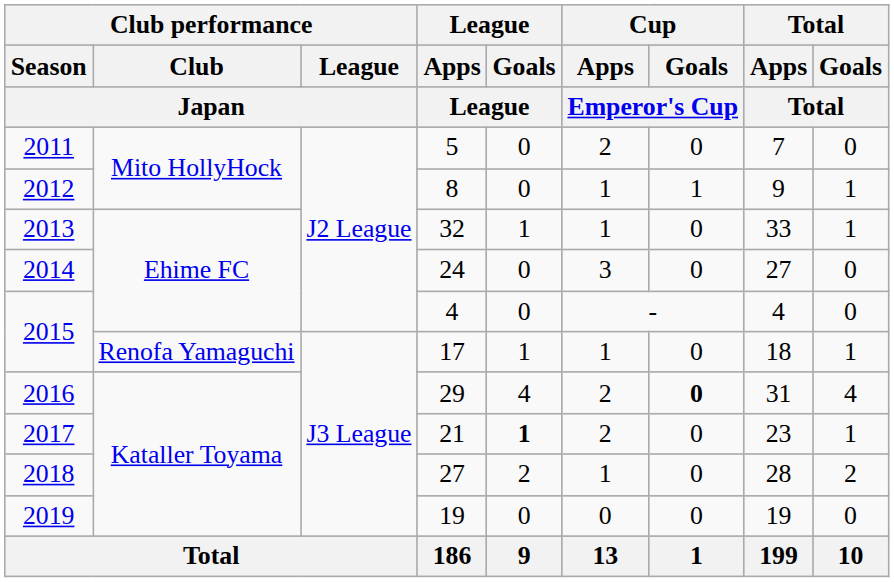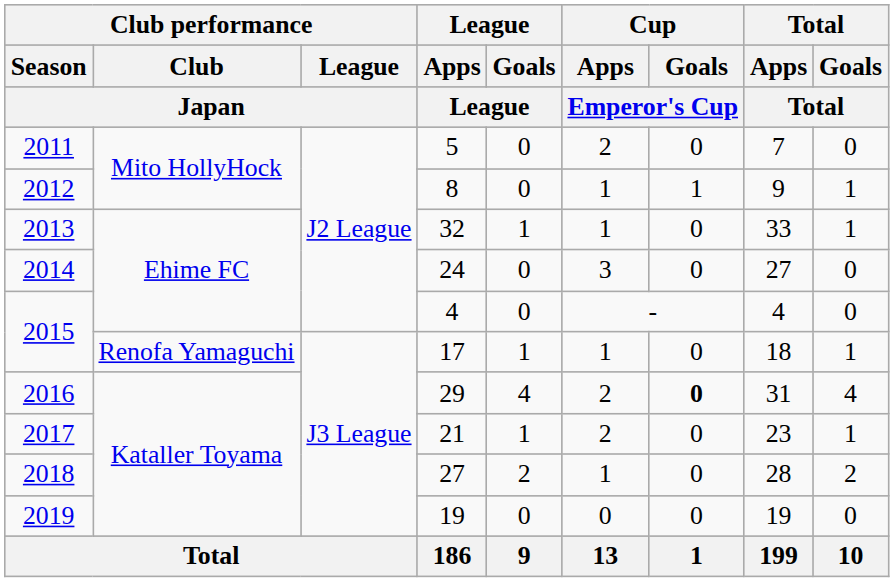(524, 433) bold -> (524, 433) normal
